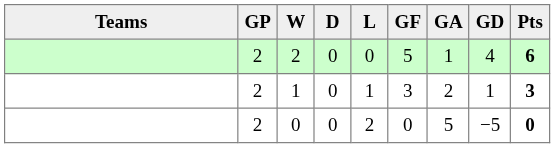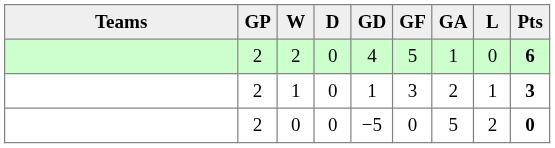columns swapped: (370, 21) <-> (490, 21)
